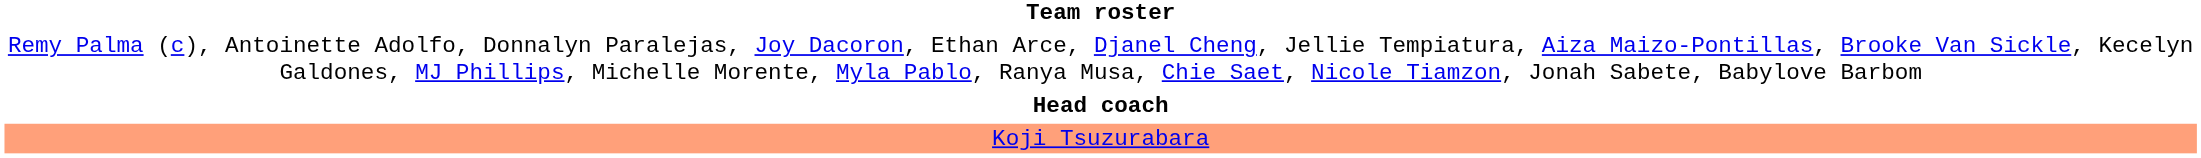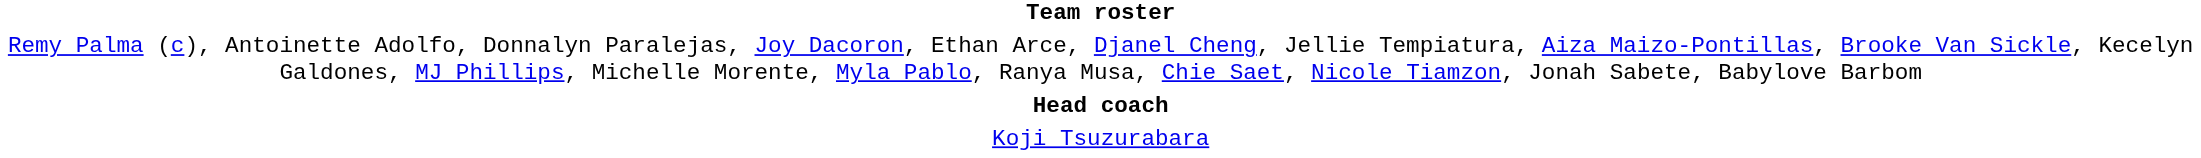(1101, 139) lightsalmon background -> (1101, 139) no background
